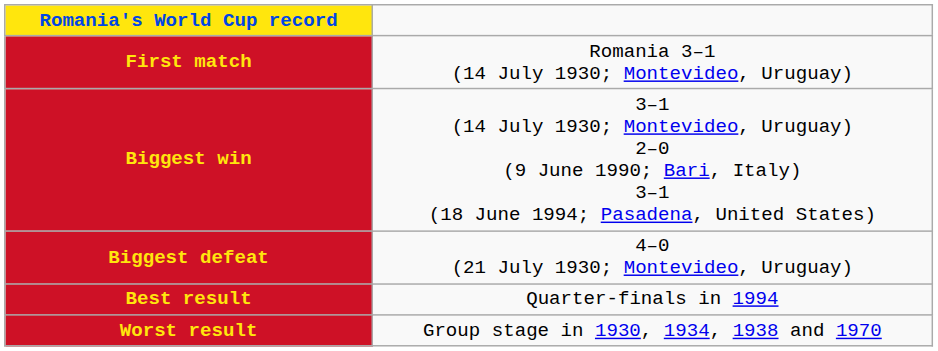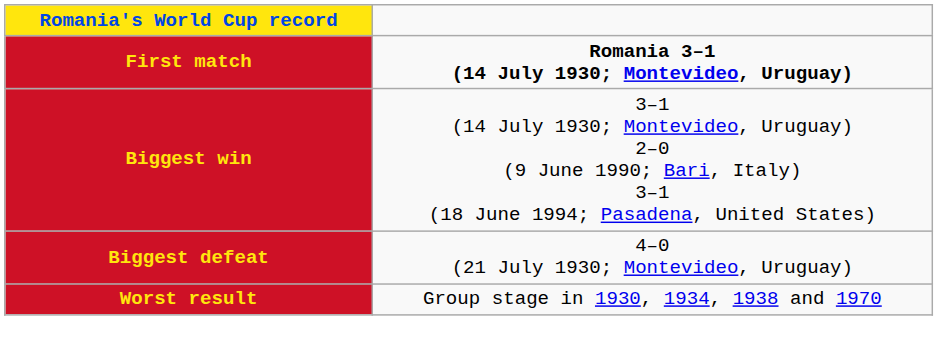(652, 62) normal -> (652, 62) bold
- row: (189, 299)
